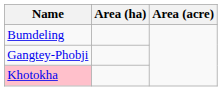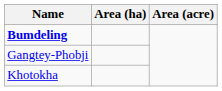(36, 34) normal -> (37, 34) bold
(33, 75) pink background -> (33, 75) no background
